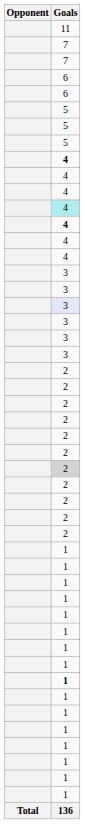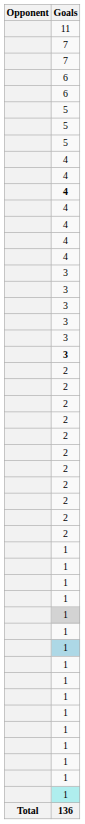(66, 159) bold -> (66, 159) normal
(66, 192) normal -> (66, 192) bold
(66, 208) paleturquoise background -> (66, 208) no background
(66, 224) bold -> (66, 224) normal
(66, 306) lavender background -> (66, 306) no background
(66, 354) normal -> (66, 354) bold
(66, 468) lightgrey background -> (66, 468) no background
(66, 615) no background -> (66, 615) lightgrey background
(66, 648) no background -> (66, 648) lightblue background
(66, 680) bold -> (66, 680) normal
(66, 794) no background -> (66, 794) paleturquoise background
